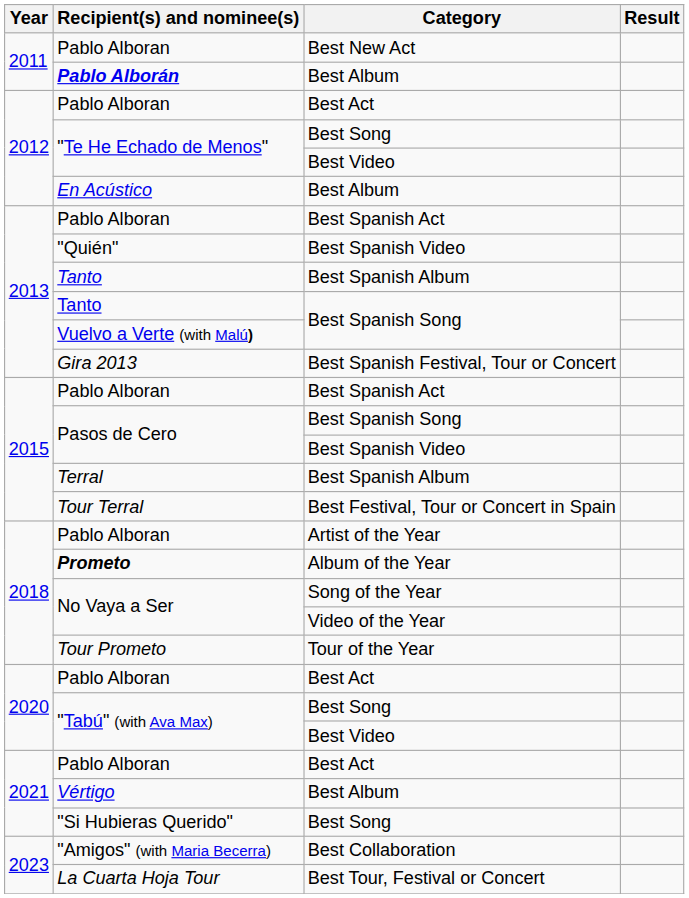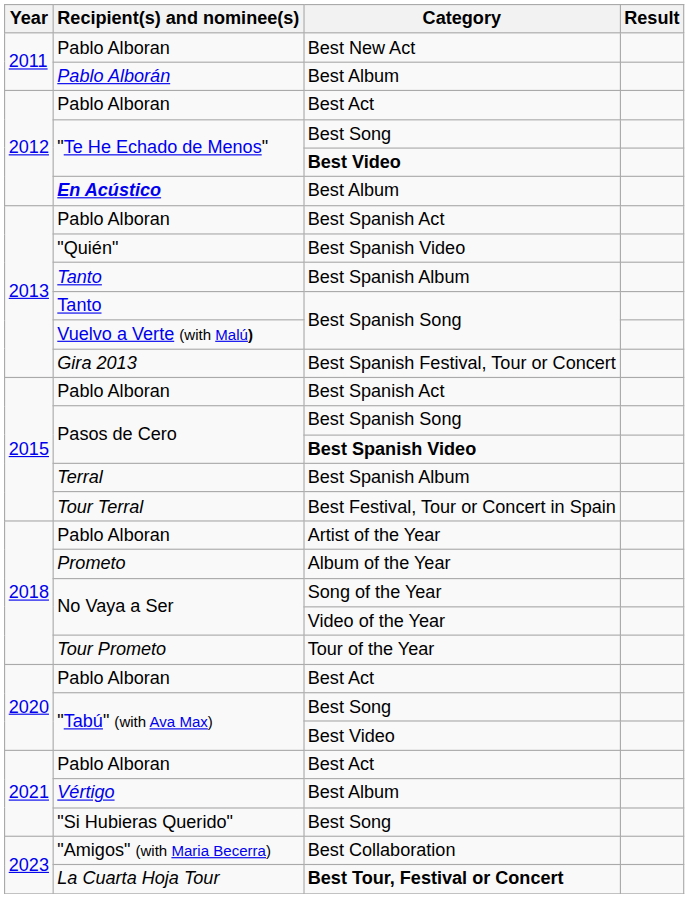(118, 76) bold -> (114, 76) normal
(351, 162) normal -> (354, 162) bold
(105, 190) normal -> (109, 190) bold
(386, 448) normal -> (392, 448) bold
(94, 563) bold -> (91, 563) normal
(426, 879) normal -> (436, 879) bold
